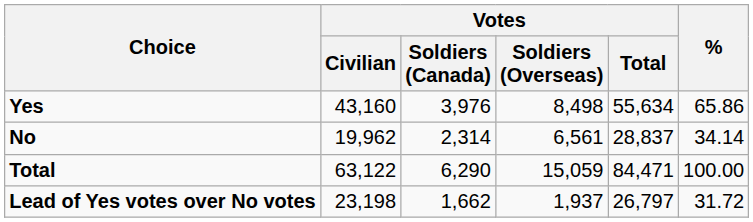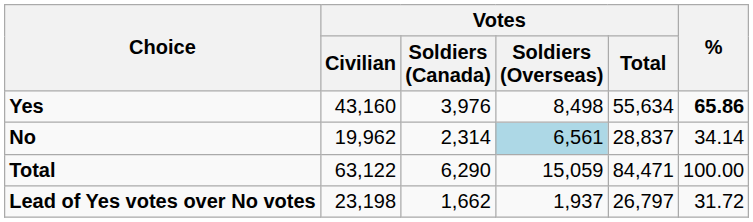(719, 106) normal -> (719, 106) bold
(578, 138) no background -> (578, 138) lightblue background
